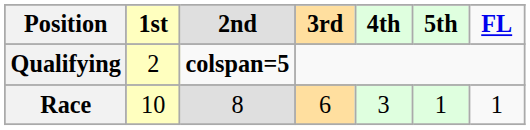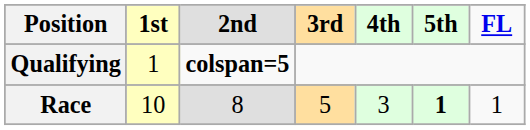(153, 64) 2 -> (153, 64) 1
(325, 103) 6 -> (325, 103) 5
(441, 103) normal -> (441, 103) bold
